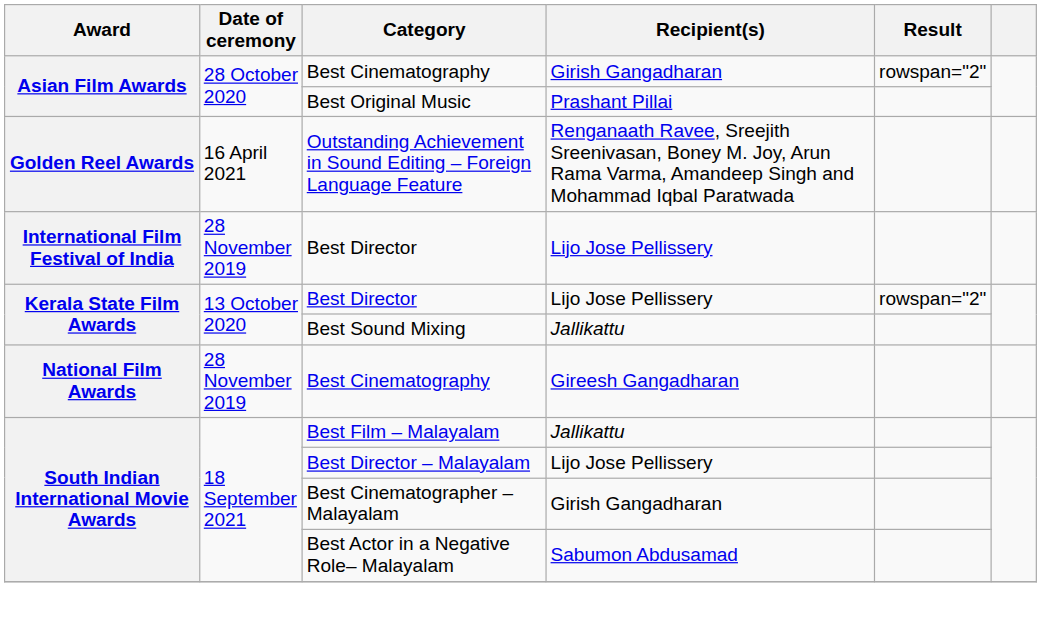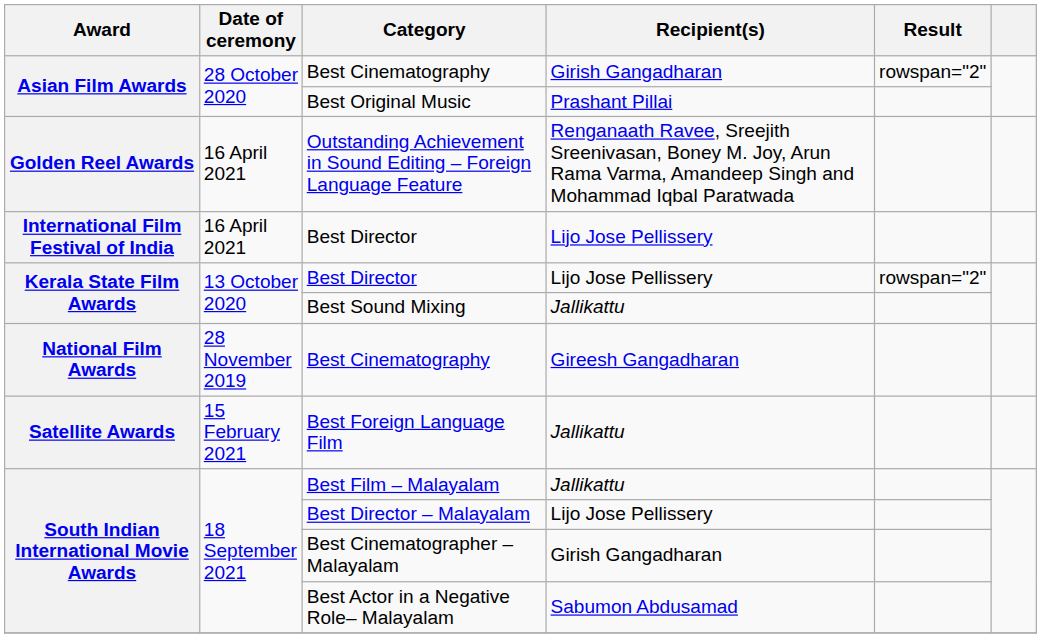(248, 247) 28 November 2019 -> (236, 236) 16 April 2021
+ row: (102, 432)
